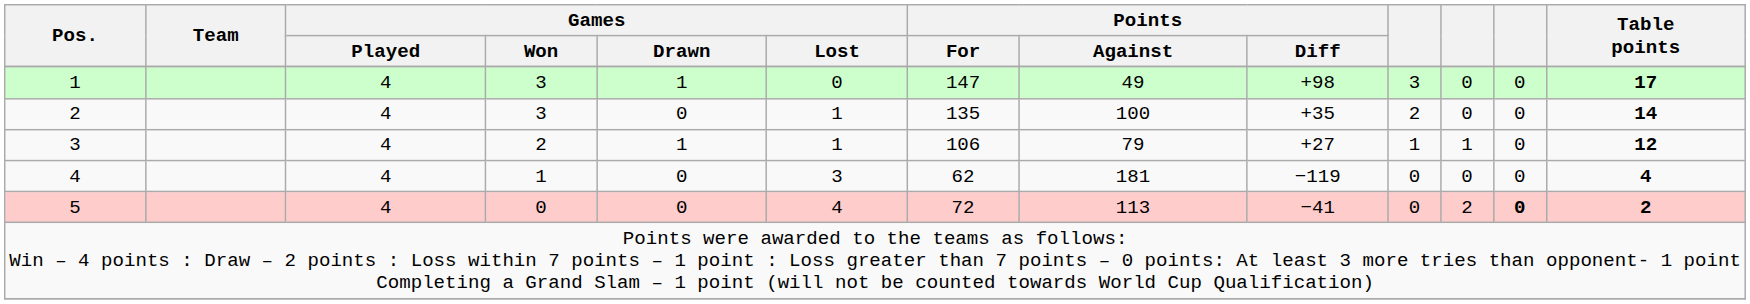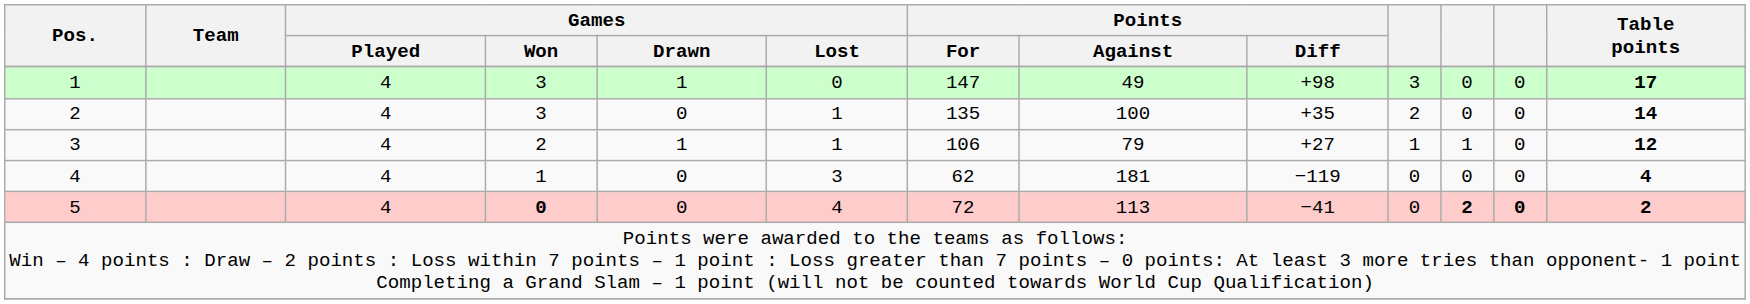(541, 207) normal -> (541, 207) bold
(1467, 207) normal -> (1467, 207) bold
